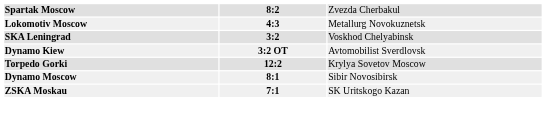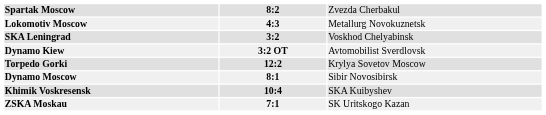+ row: (48, 91)
